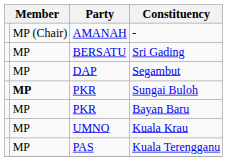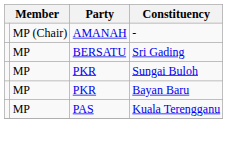- row: (156, 71)
(22, 90) bold -> (21, 71) normal
- row: (160, 128)
